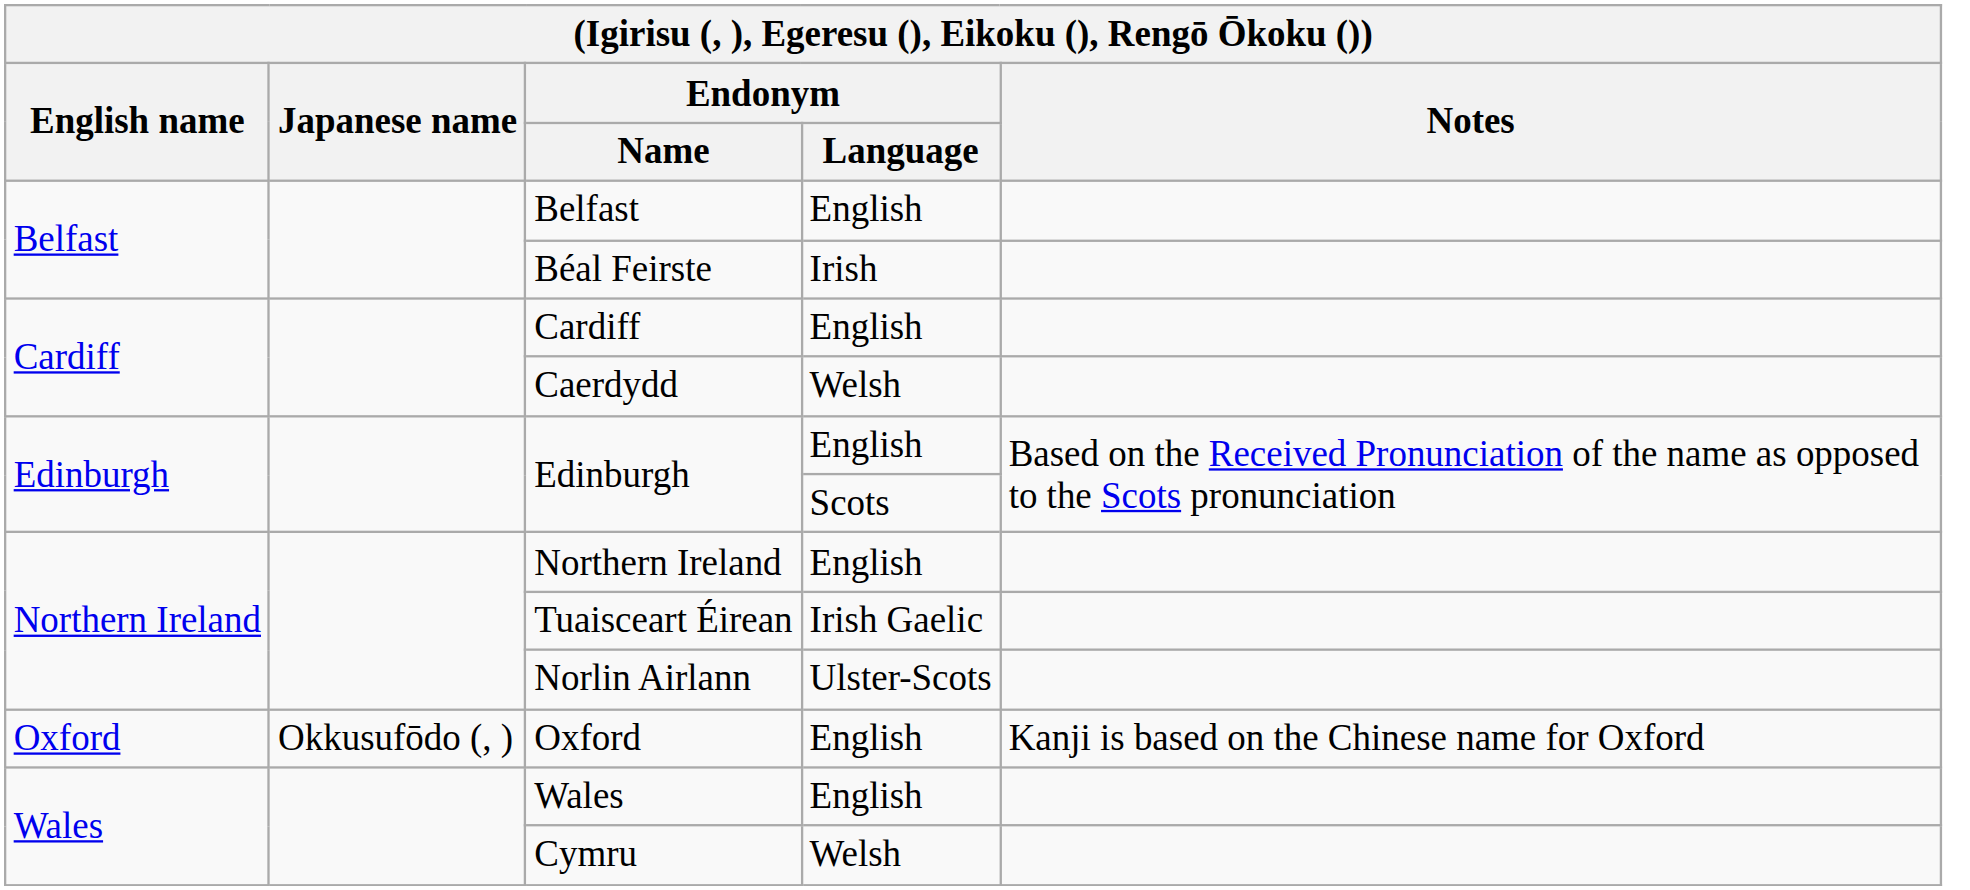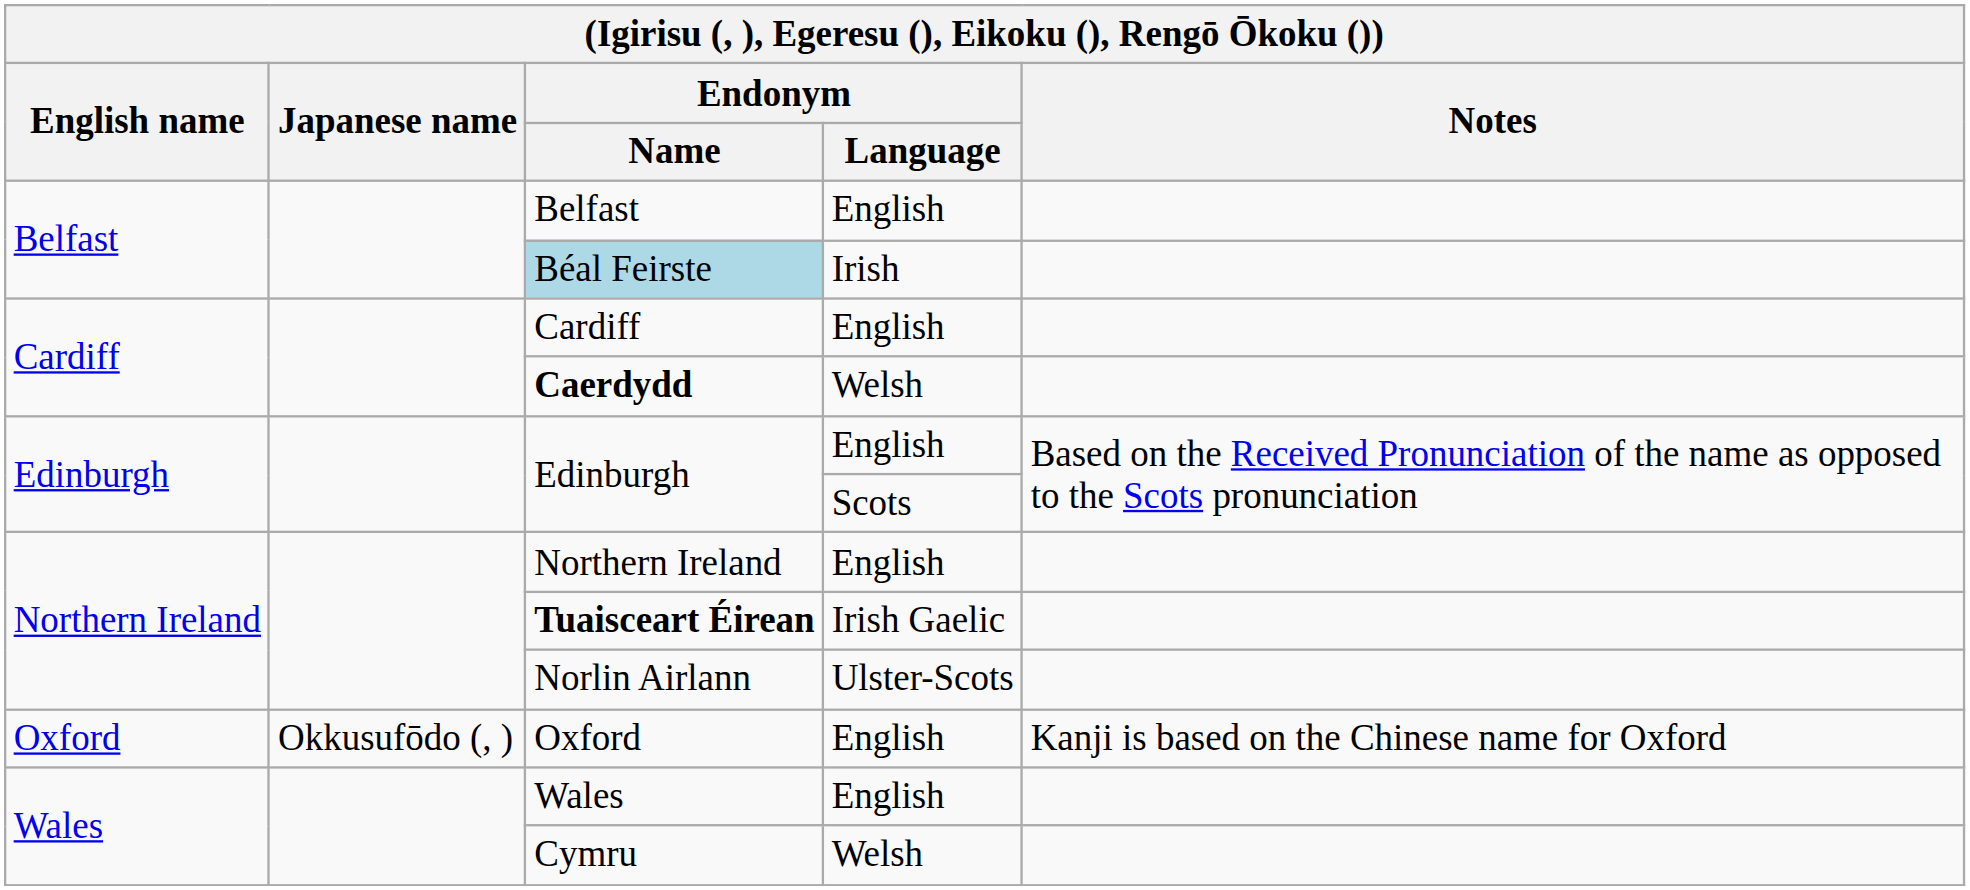(623, 268) no background -> (623, 268) lightblue background
(606, 385) normal -> (613, 385) bold
(663, 619) normal -> (674, 619) bold
